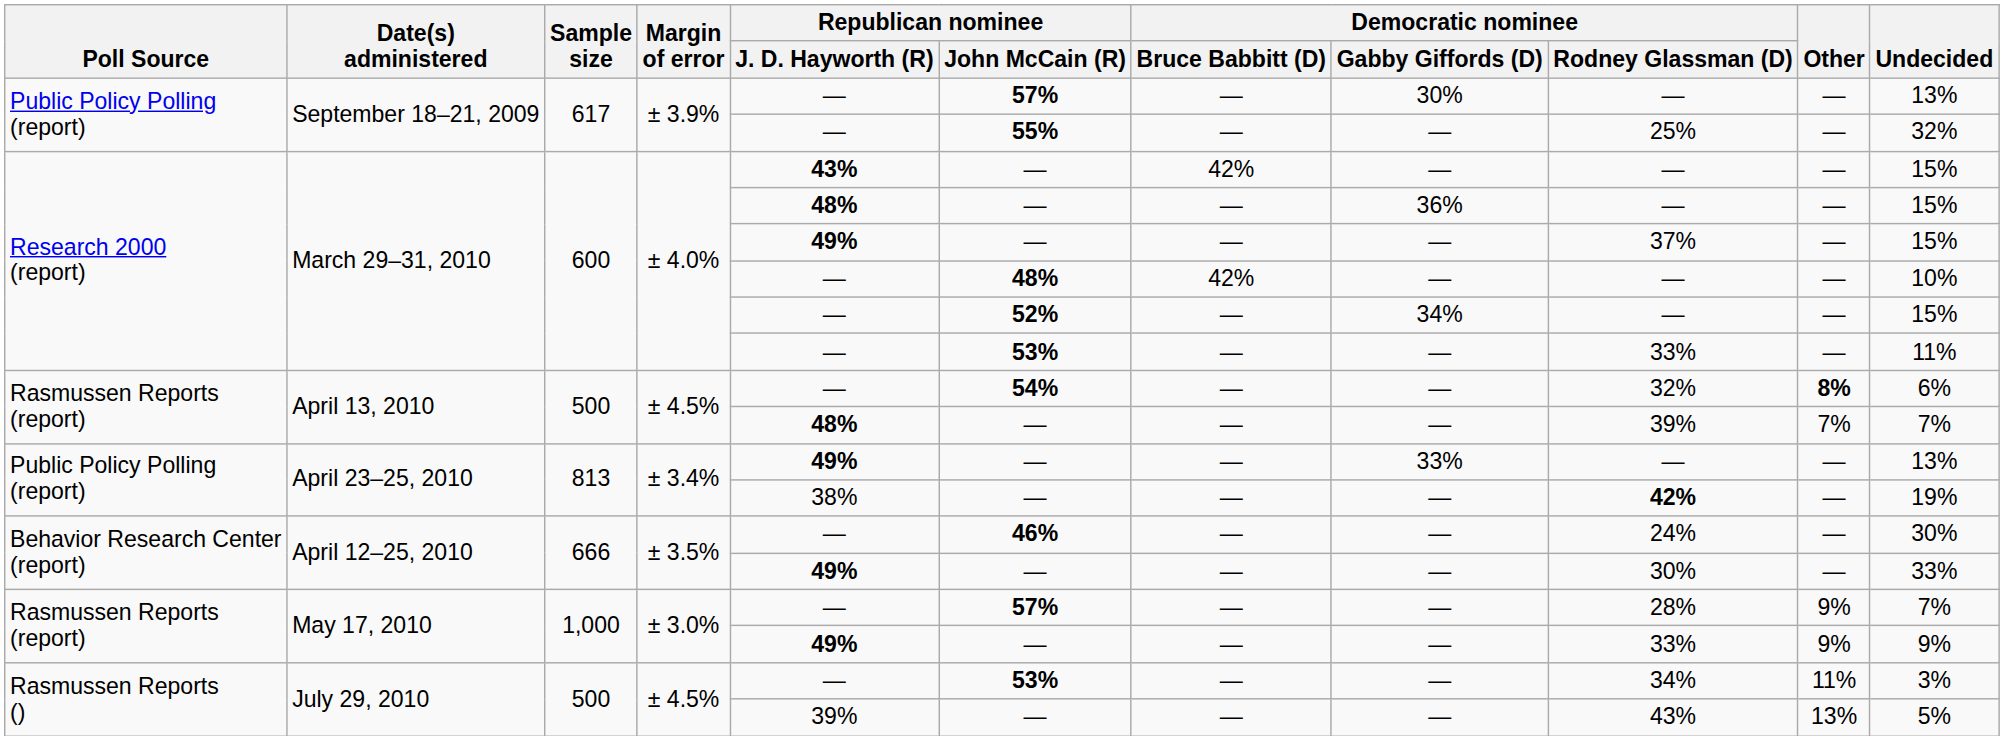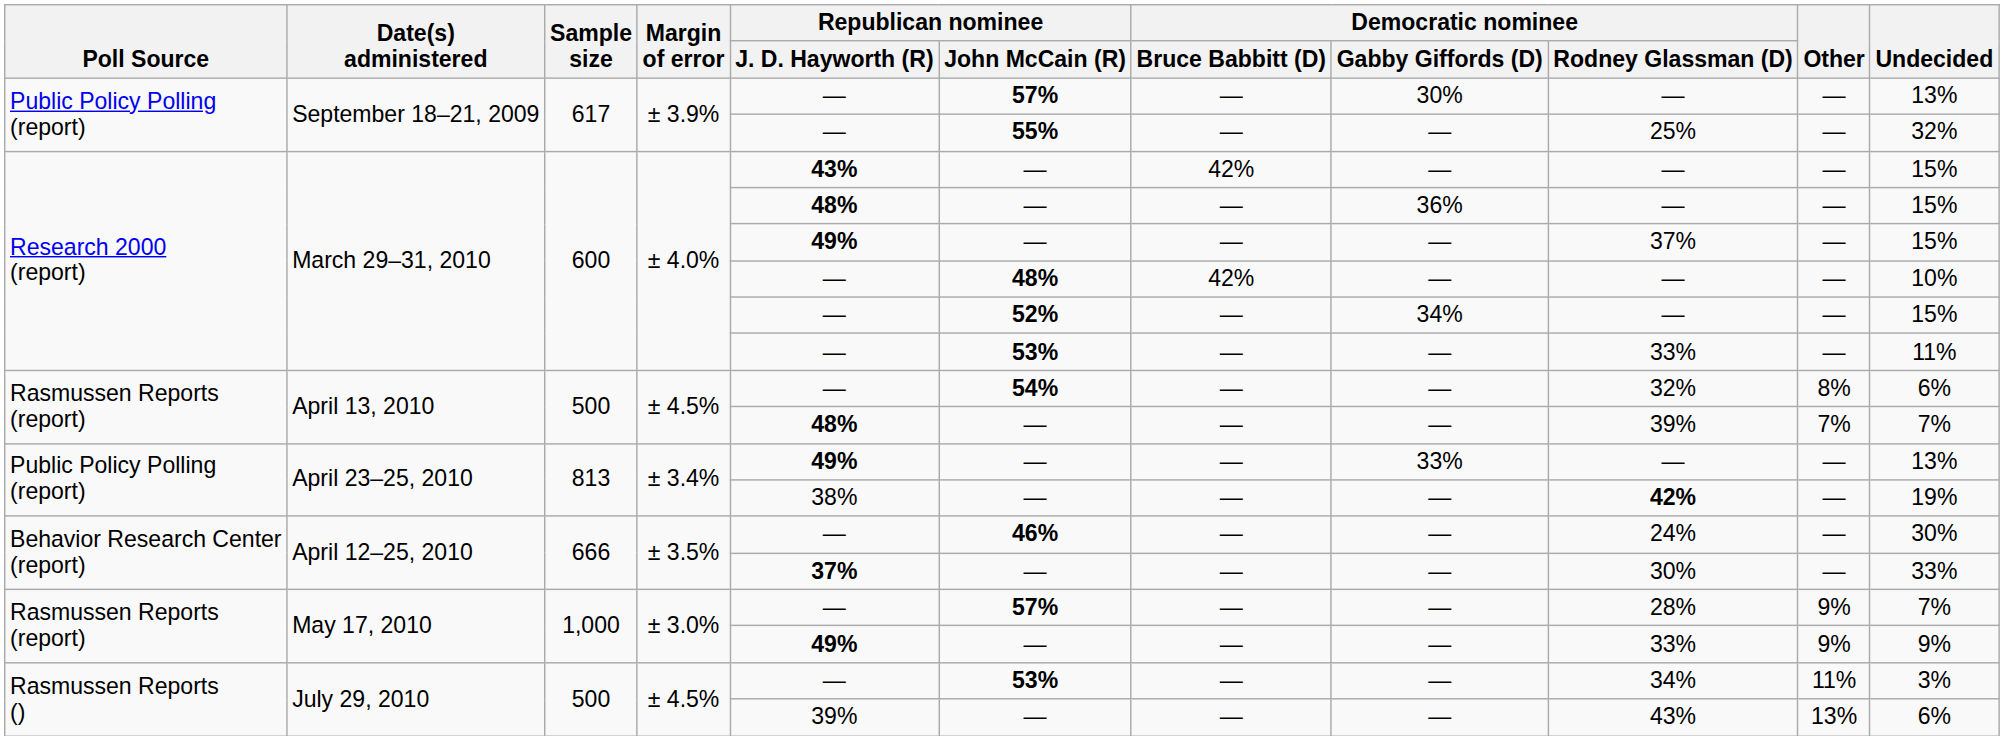(1834, 388) bold -> (1834, 388) normal
(834, 570) 49% -> (834, 570) 37%
(1934, 717) 5% -> (1934, 717) 6%
